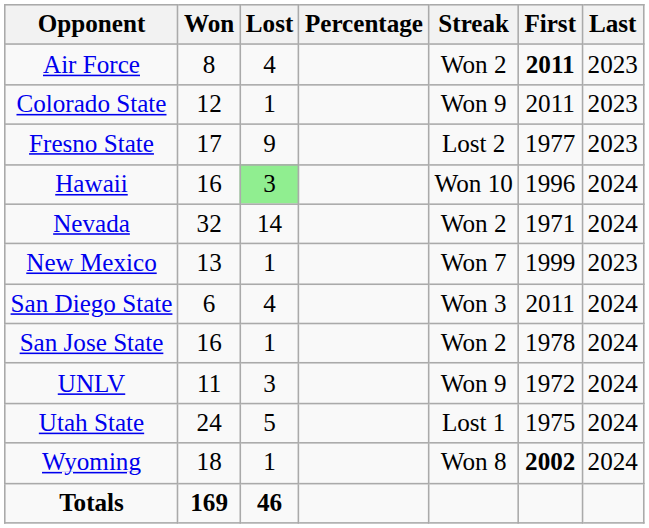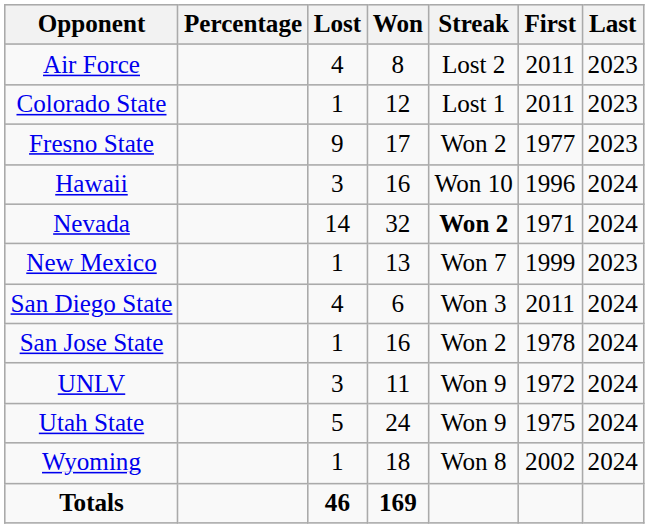columns swapped: (209, 24) <-> (364, 24)
(474, 64) Won 2 -> (474, 64) Lost 2
(550, 64) bold -> (550, 64) normal
(474, 104) Won 9 -> (474, 104) Lost 1
(474, 143) Lost 2 -> (474, 143) Won 2
(270, 183) lightgreen background -> (337, 183) no background
(474, 223) normal -> (474, 223) bold
(474, 422) Lost 1 -> (474, 422) Won 9
(550, 462) bold -> (550, 462) normal
